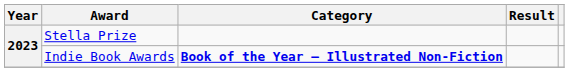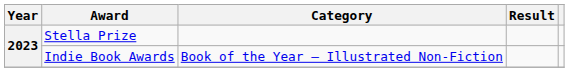(342, 56) bold -> (342, 56) normal
